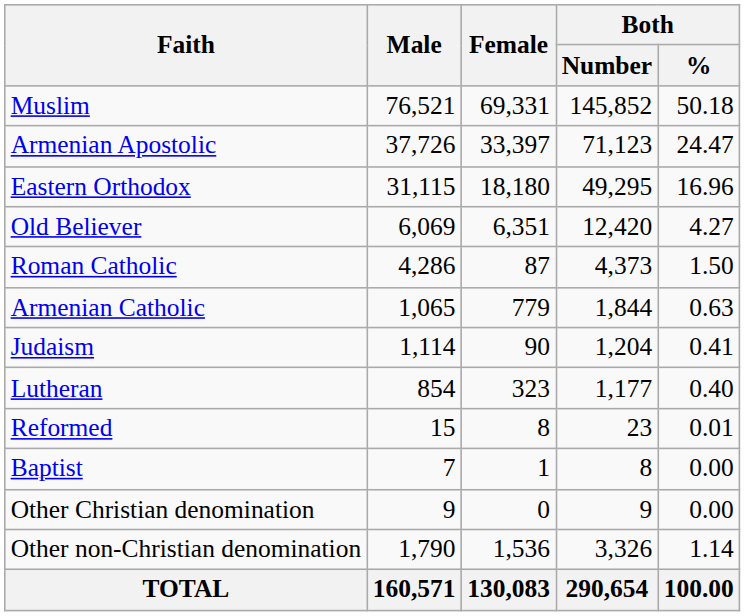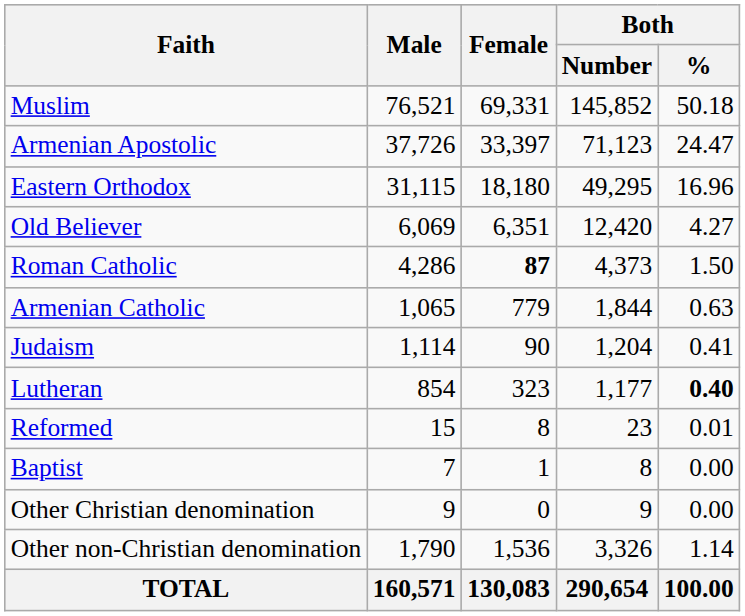(537, 266) normal -> (537, 266) bold
(712, 387) normal -> (712, 387) bold
